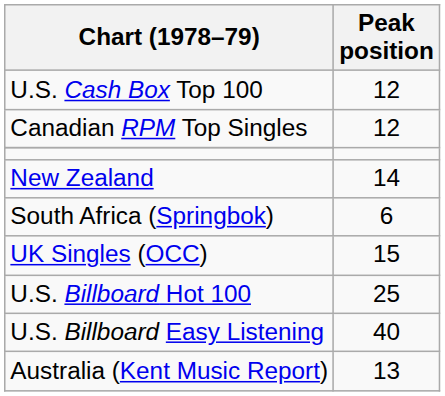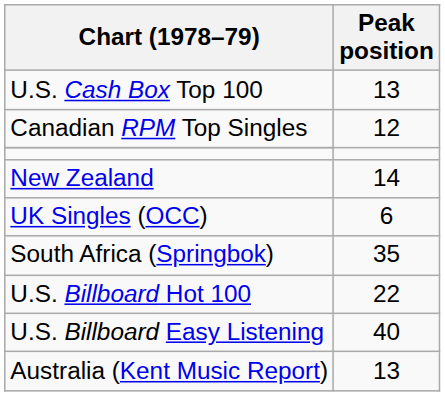(386, 89) 12 -> (386, 89) 13
(142, 216) South Africa (Springbok) -> (109, 216) UK Singles (OCC)
(109, 255) UK Singles (OCC) -> (142, 255) South Africa (Springbok)
(386, 255) 15 -> (386, 255) 35
(386, 293) 25 -> (386, 293) 22
